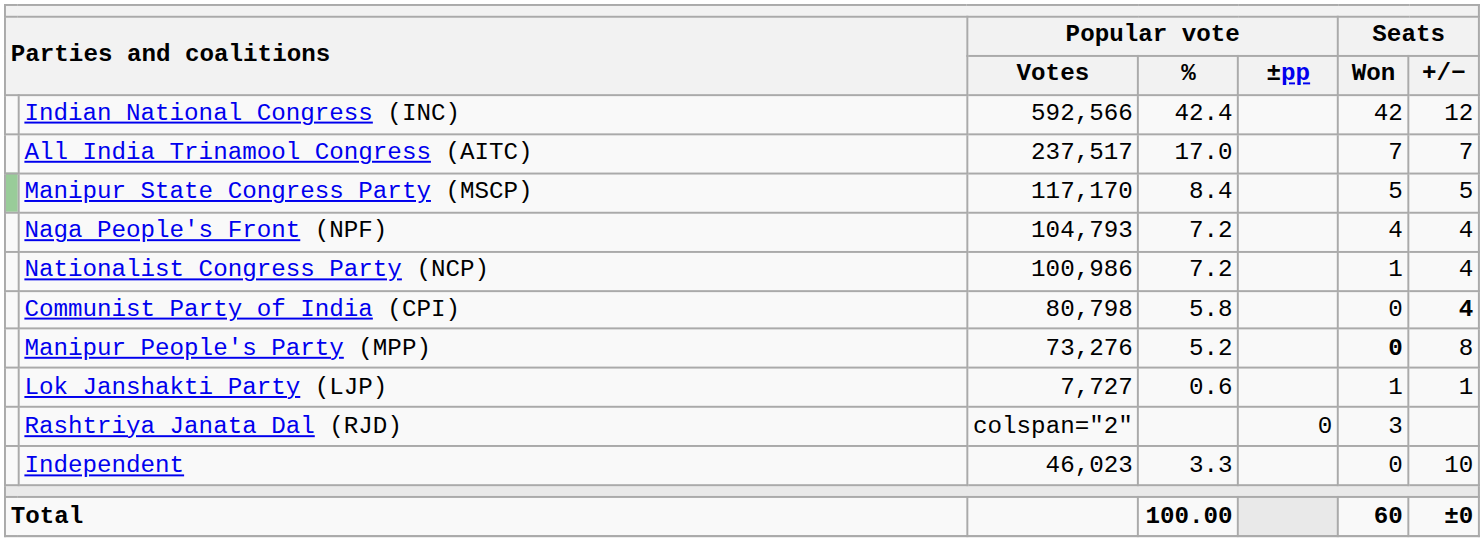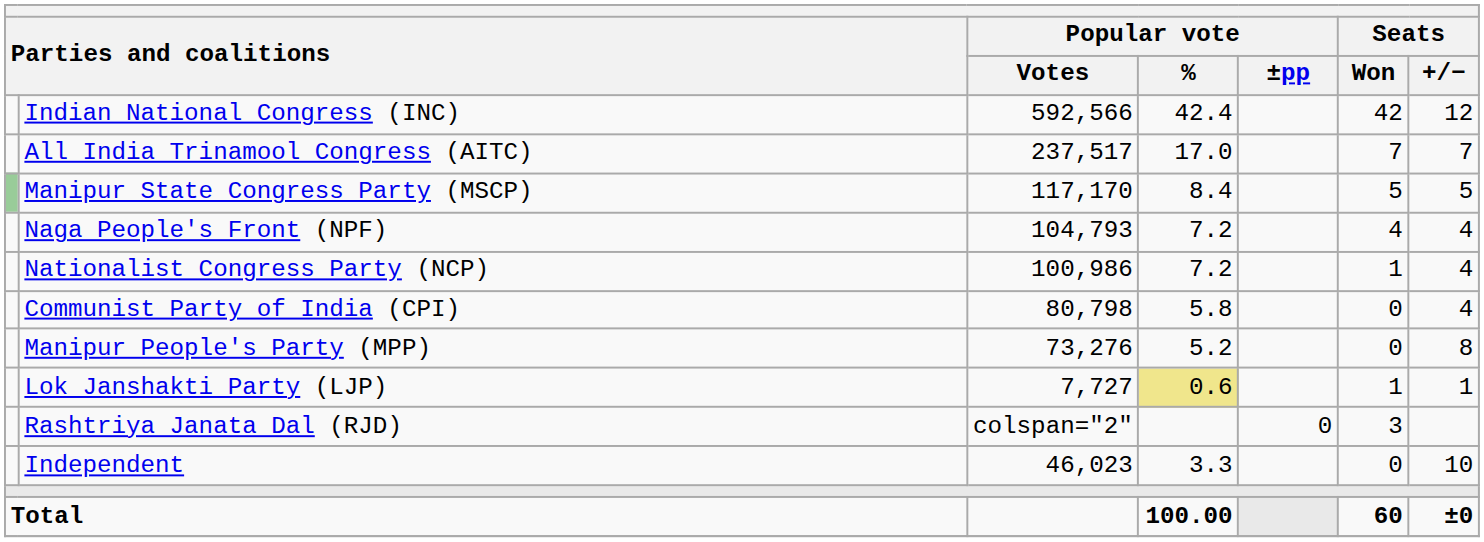(1466, 310) bold -> (1466, 310) normal
(1396, 349) bold -> (1396, 349) normal
(1211, 388) no background -> (1211, 388) khaki background
